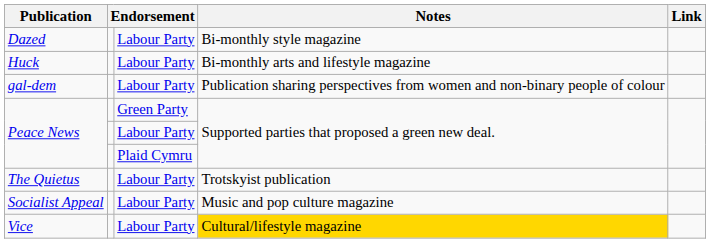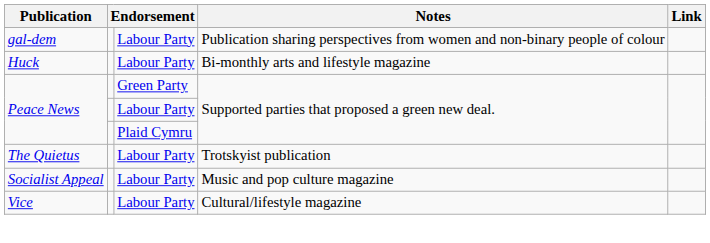- row: (27, 39)
rows swapped: (32, 86) <-> (23, 62)
(281, 226) gold background -> (281, 202) no background
